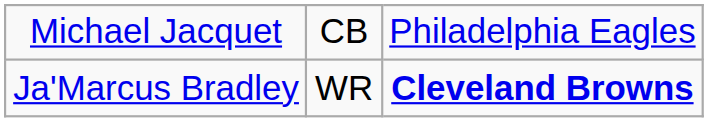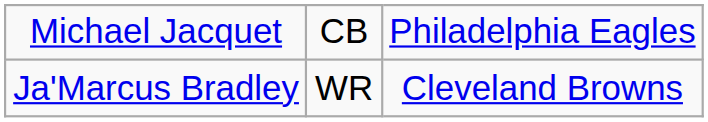(542, 87) bold -> (542, 87) normal
